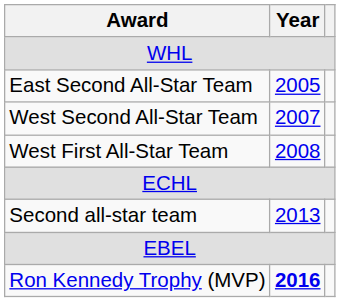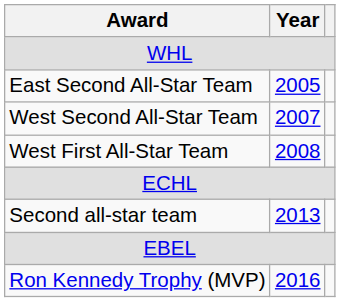(298, 280) bold -> (298, 280) normal
